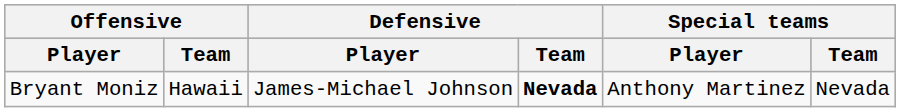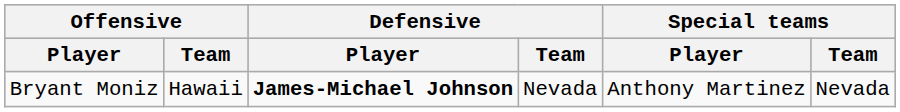(383, 89) normal -> (383, 89) bold
(560, 89) bold -> (560, 89) normal
